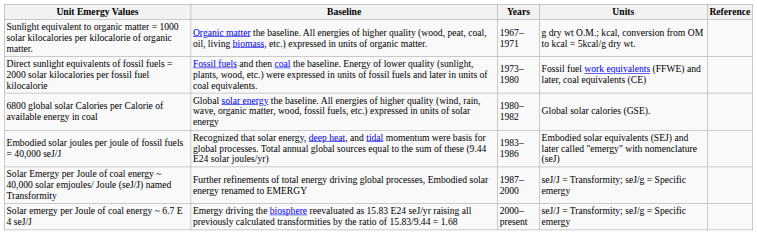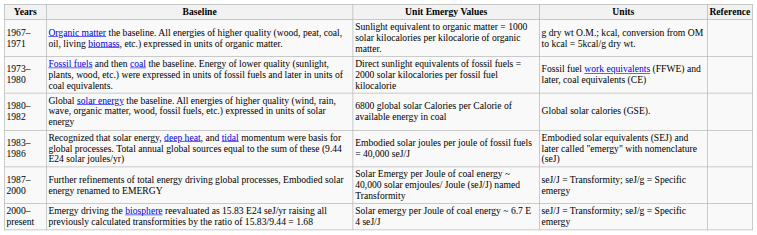columns swapped: (518, 12) <-> (98, 12)
